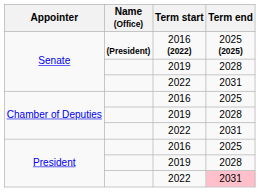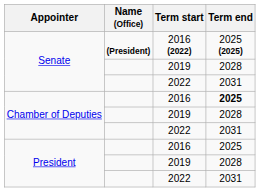(231, 99) normal -> (231, 99) bold
(231, 179) pink background -> (231, 179) no background
